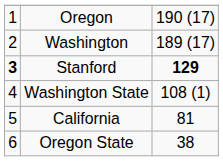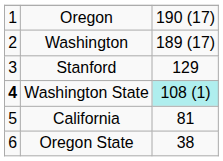(13, 68) bold -> (13, 68) normal
(186, 68) bold -> (186, 68) normal
(13, 93) normal -> (13, 93) bold
(186, 93) no background -> (186, 93) paleturquoise background
